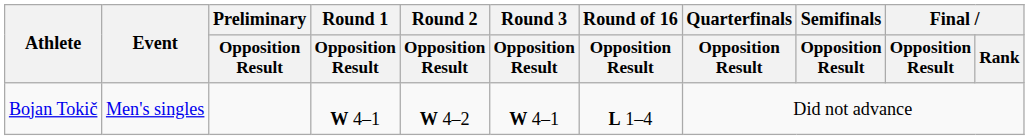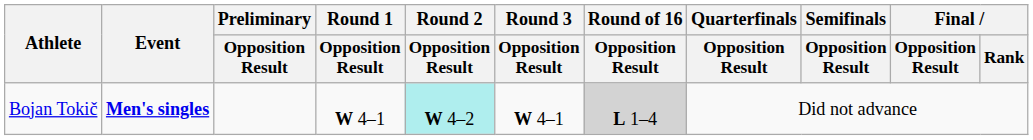(155, 108) normal -> (158, 108) bold
(445, 119) no background -> (449, 119) paleturquoise background
(630, 119) no background -> (635, 119) lightgrey background
